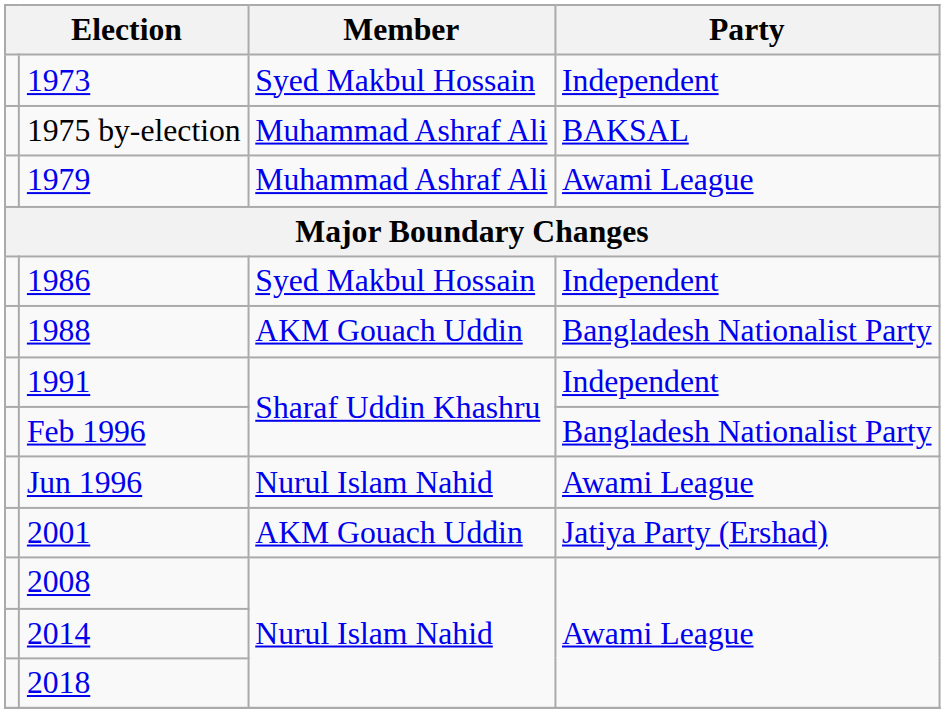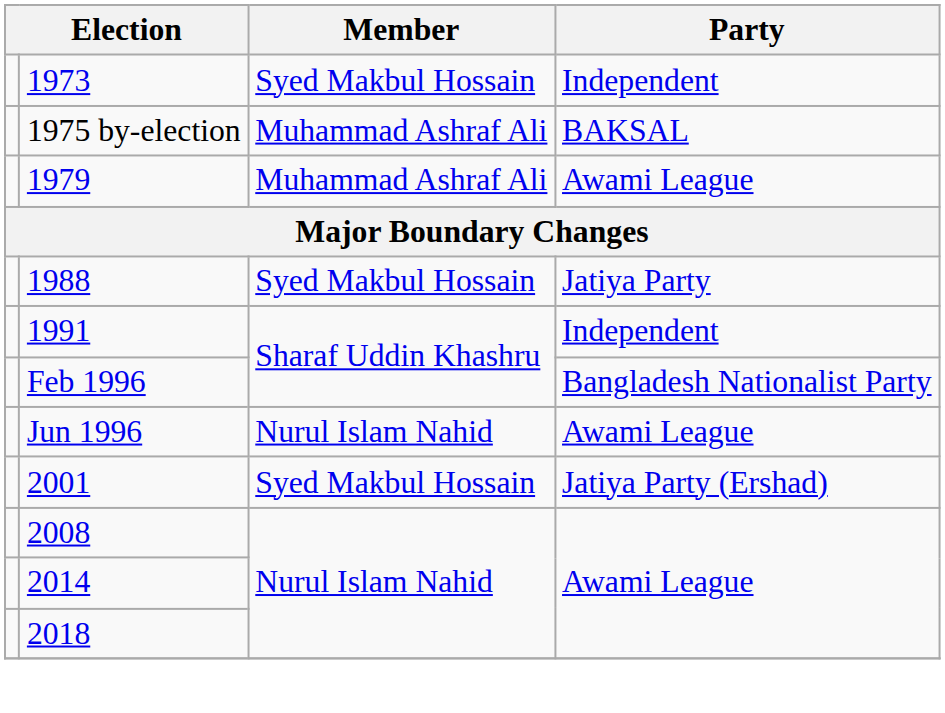- row: (59, 280)
(389, 331) AKM Gouach Uddin -> (395, 280) Syed Makbul Hossain
(747, 331) Bangladesh Nationalist Party -> (636, 280) Jatiya Party
(389, 532) AKM Gouach Uddin -> (395, 481) Syed Makbul Hossain
